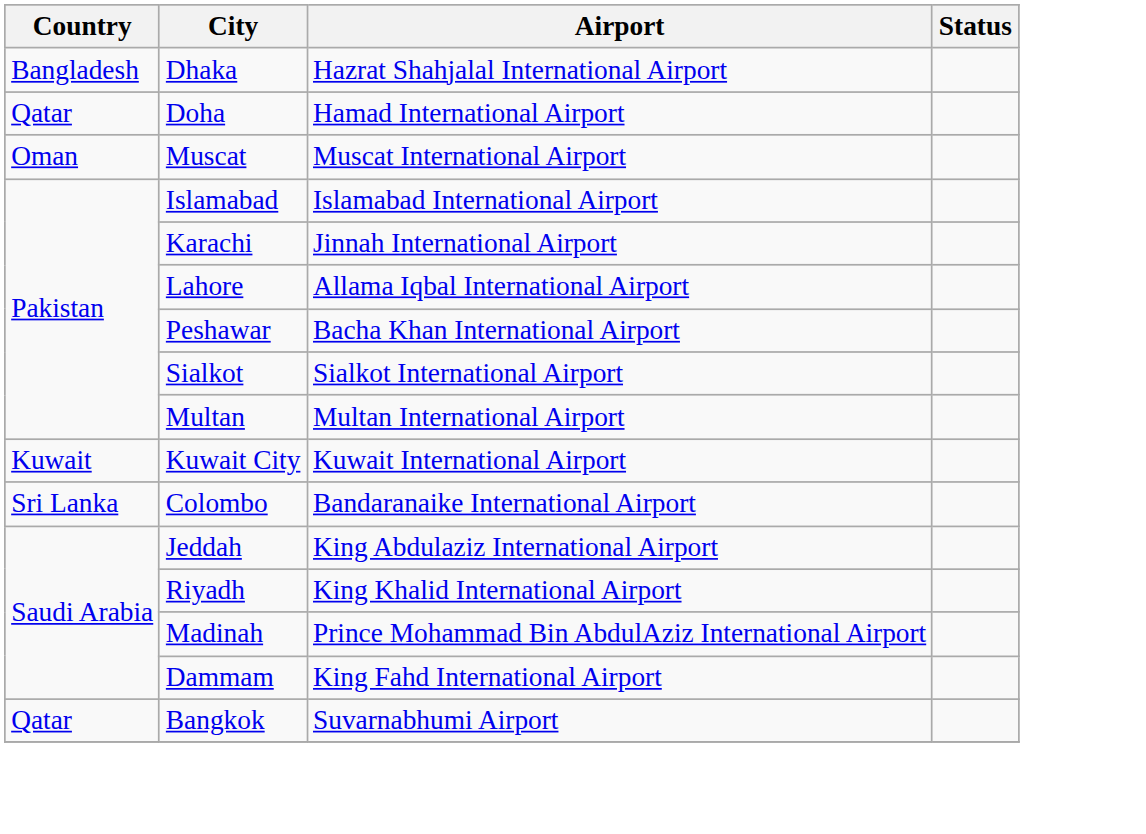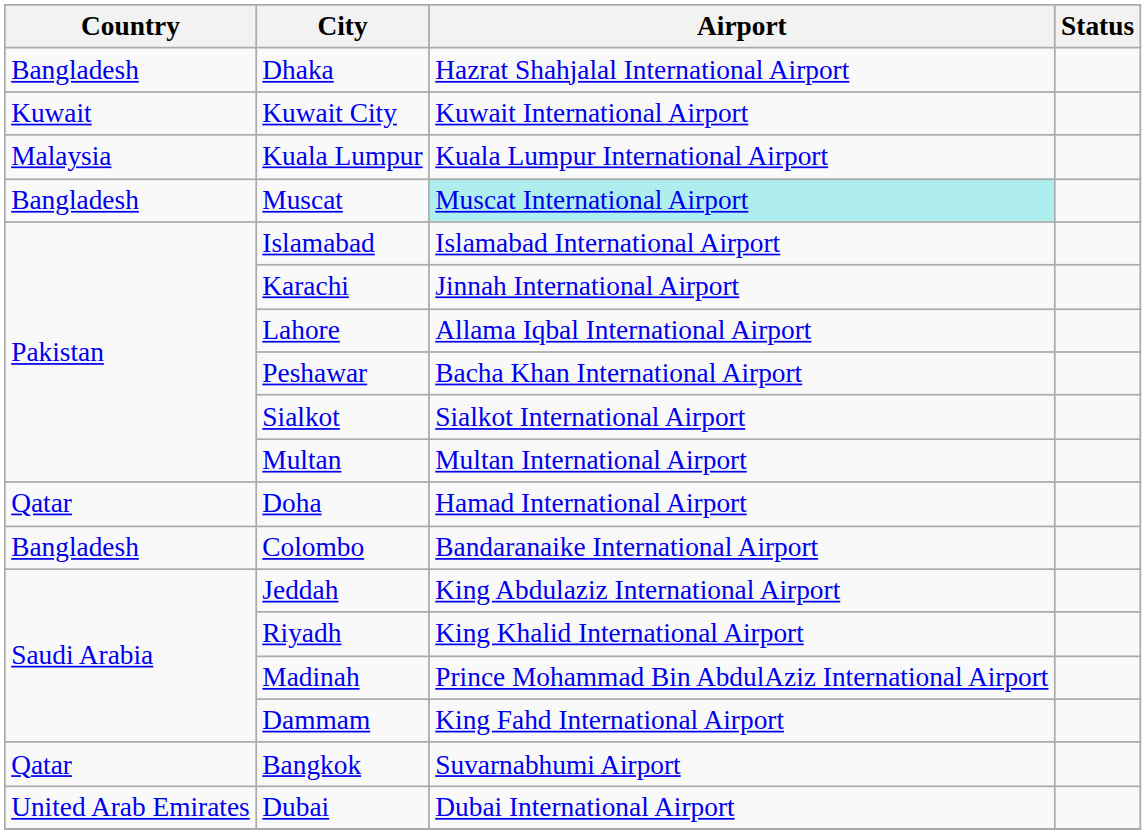rows swapped: (233, 460) <-> (195, 112)
+ row: (342, 156)
(45, 156) Oman -> (75, 199) Bangladesh
(470, 156) no background -> (592, 199) paleturquoise background
(65, 503) Sri Lanka -> (75, 546) Bangladesh
+ row: (296, 807)
